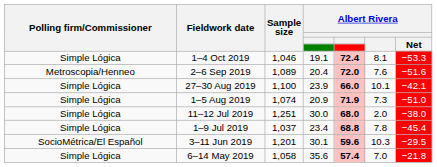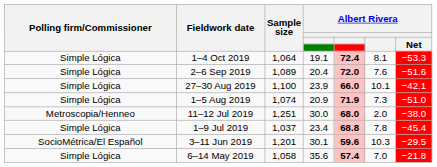(284, 58) 1,046 -> (284, 58) 1,064
(90, 72) Metroscopia/Henneo -> (90, 72) Simple Lógica
(90, 114) Simple Lógica -> (90, 114) Metroscopia/Henneo
